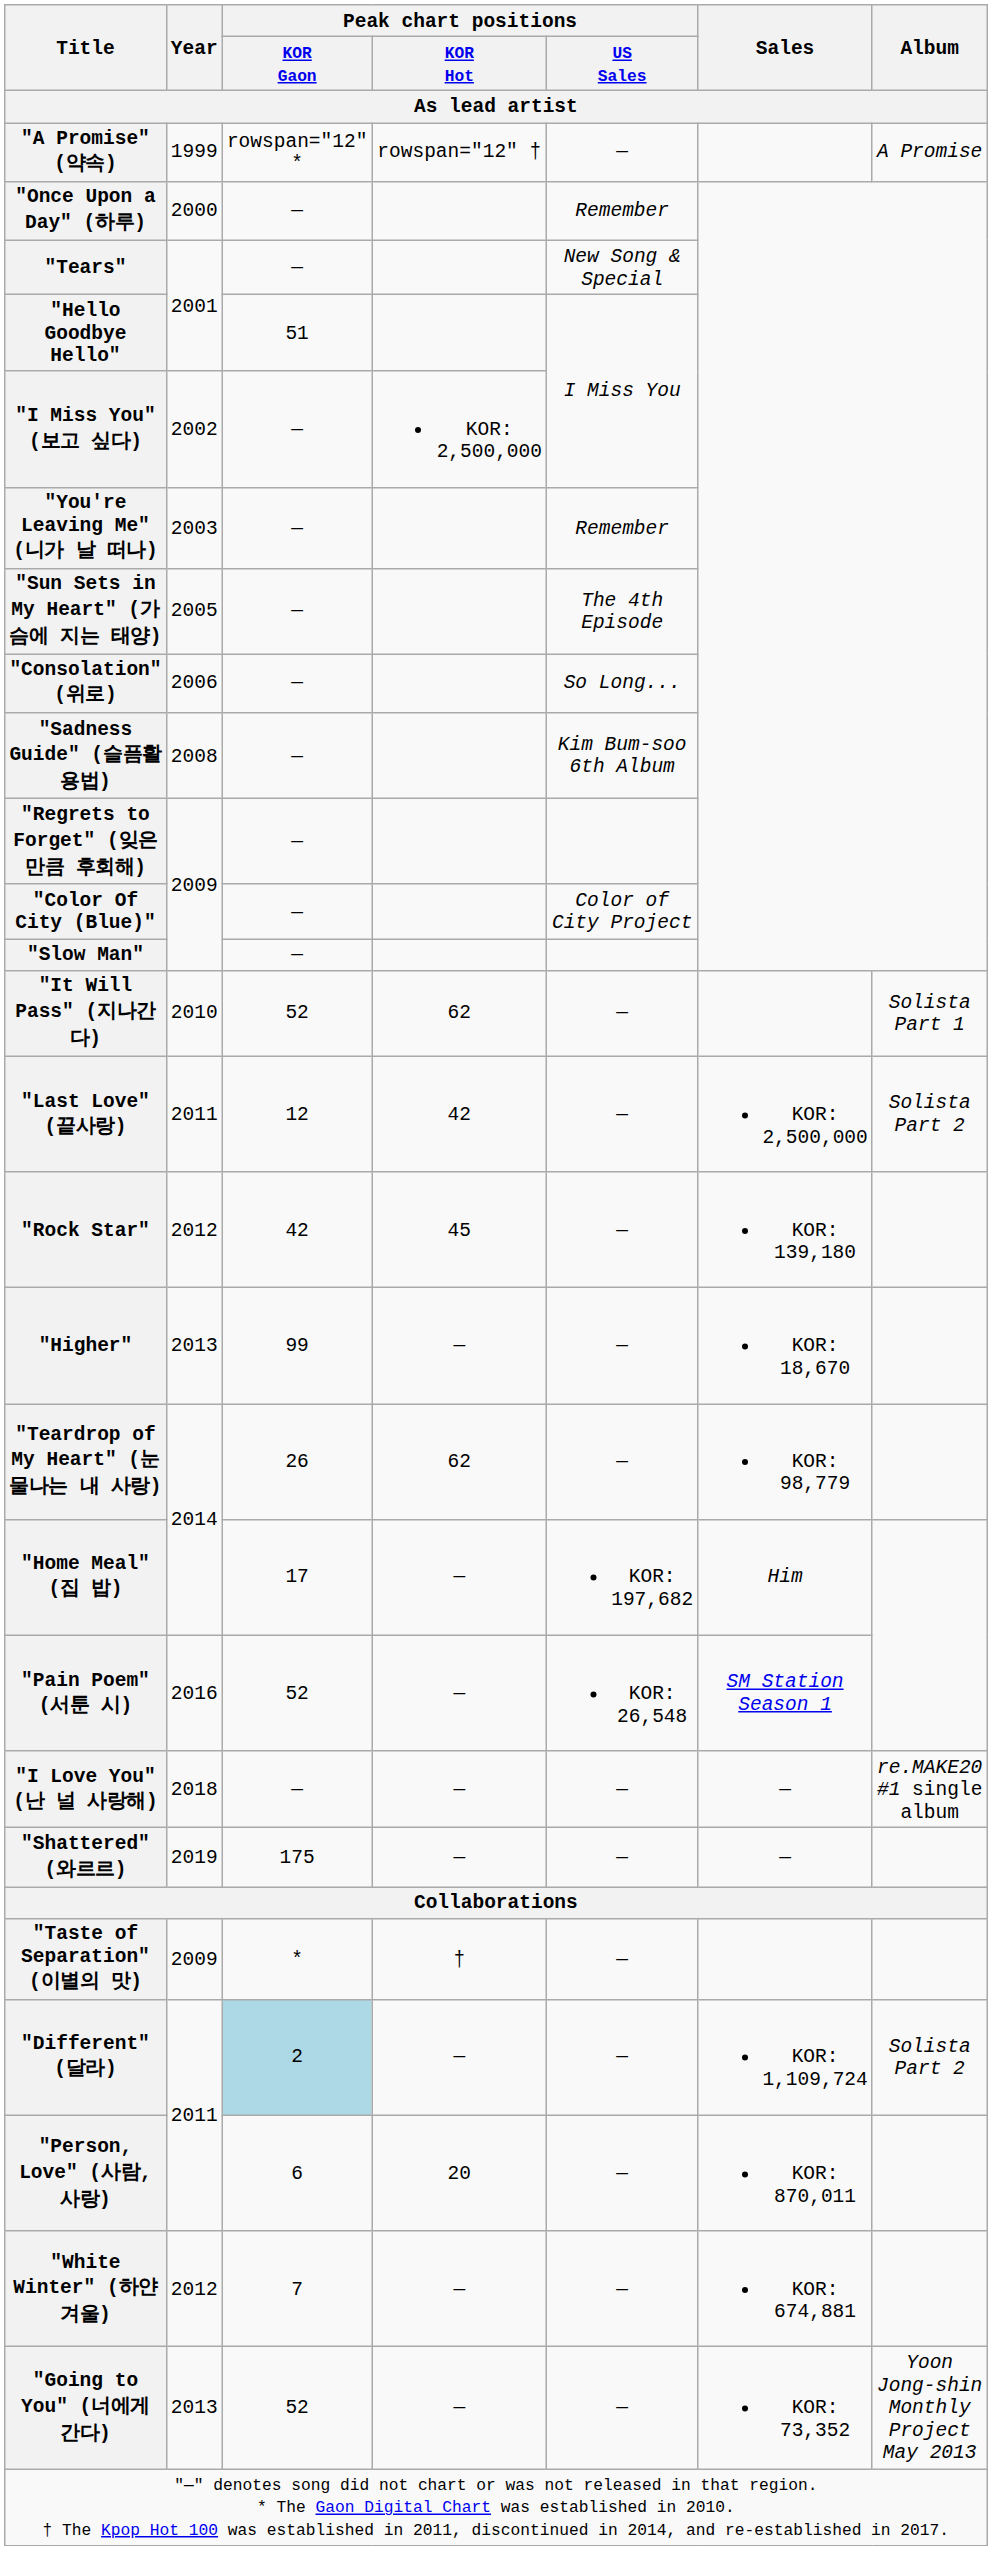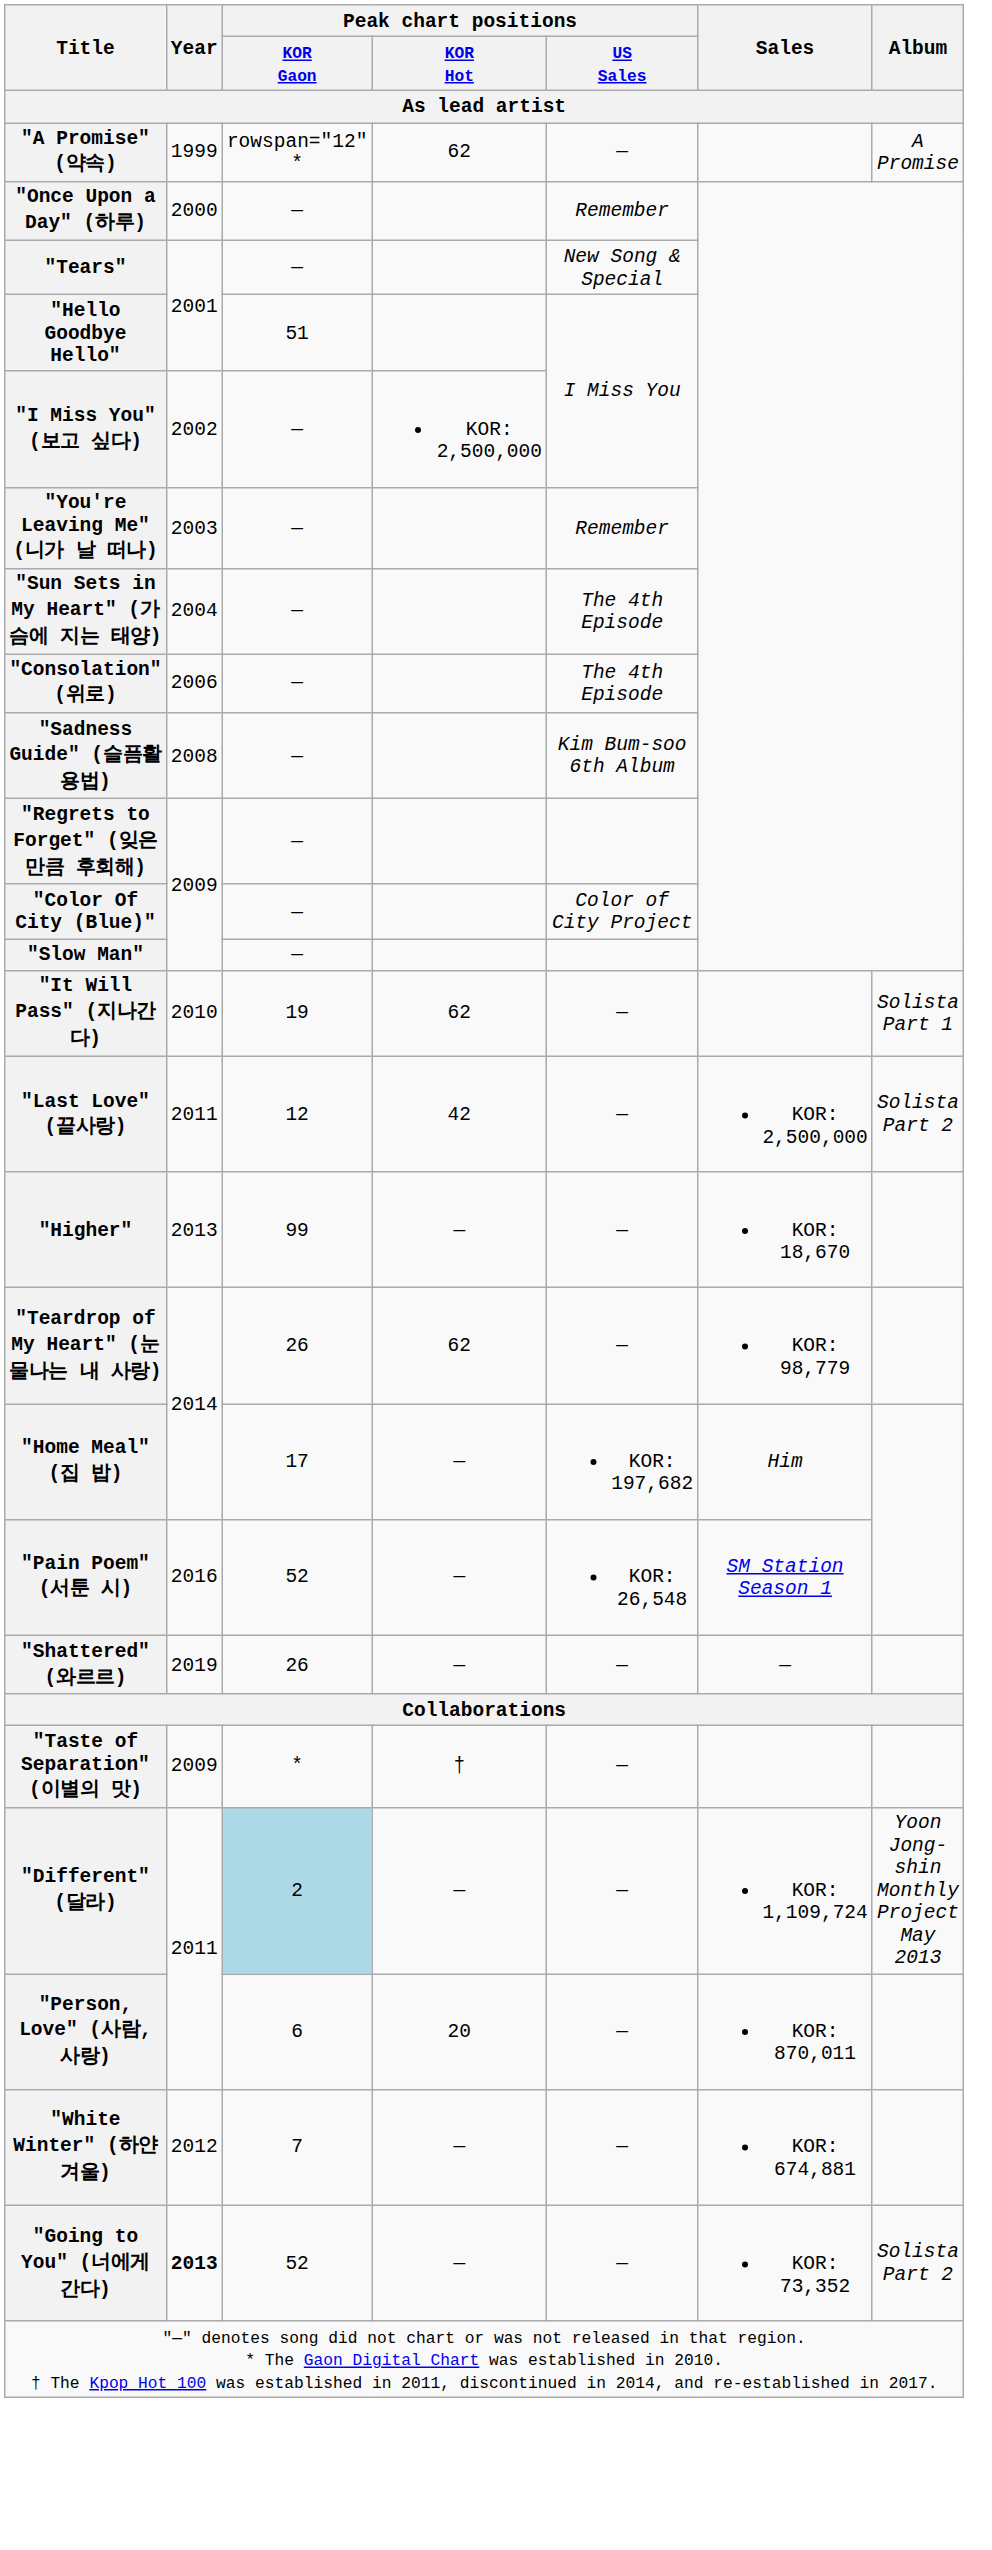(459, 152) rowspan="12" † -> (459, 152) 62
(194, 611) 2005 -> (194, 611) 2004
(622, 683) So Long... -> (622, 683) The 4th Episode
(297, 1013) 52 -> (297, 1013) 19
- row: (85, 1230)
- row: (85, 1789)
(297, 1857) 175 -> (297, 1665) 26
(930, 2057) Solista Part 2 -> (918, 1890) Yoon Jong-shin Monthly Project May 2013
(194, 2408) normal -> (194, 2263) bold
(930, 2408) Yoon Jong-shin Monthly Project May 2013 -> (918, 2263) Solista Part 2
